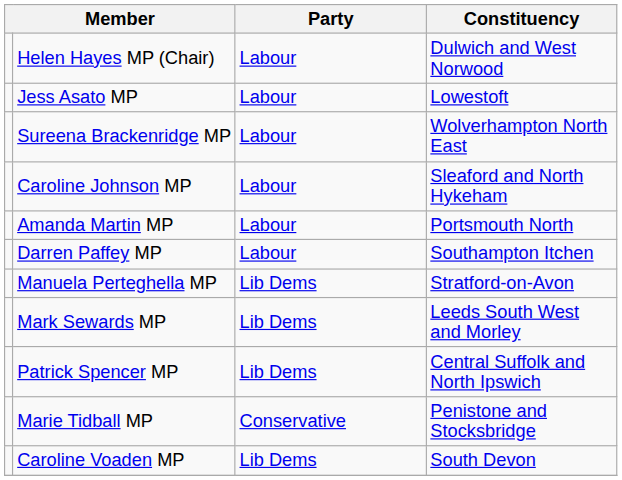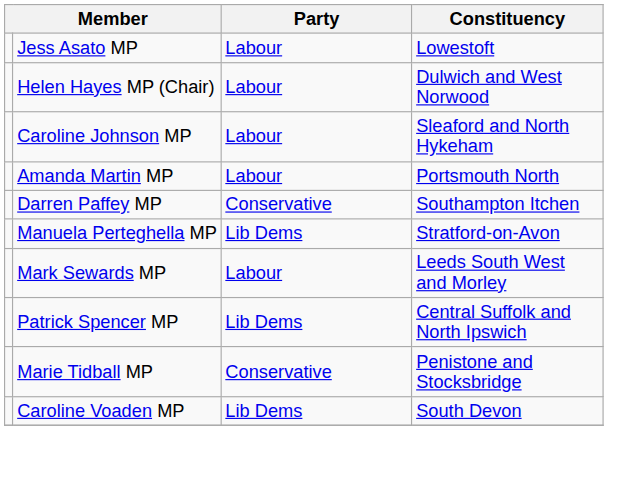rows swapped: (116, 58) <-> (78, 97)
- row: (124, 136)
(268, 254) Labour -> (279, 204) Conservative
(278, 322) Lib Dems -> (254, 272) Labour
